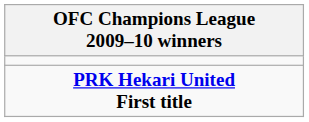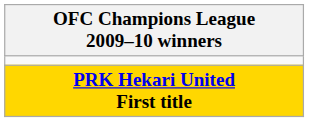(154, 90) no background -> (154, 90) gold background
